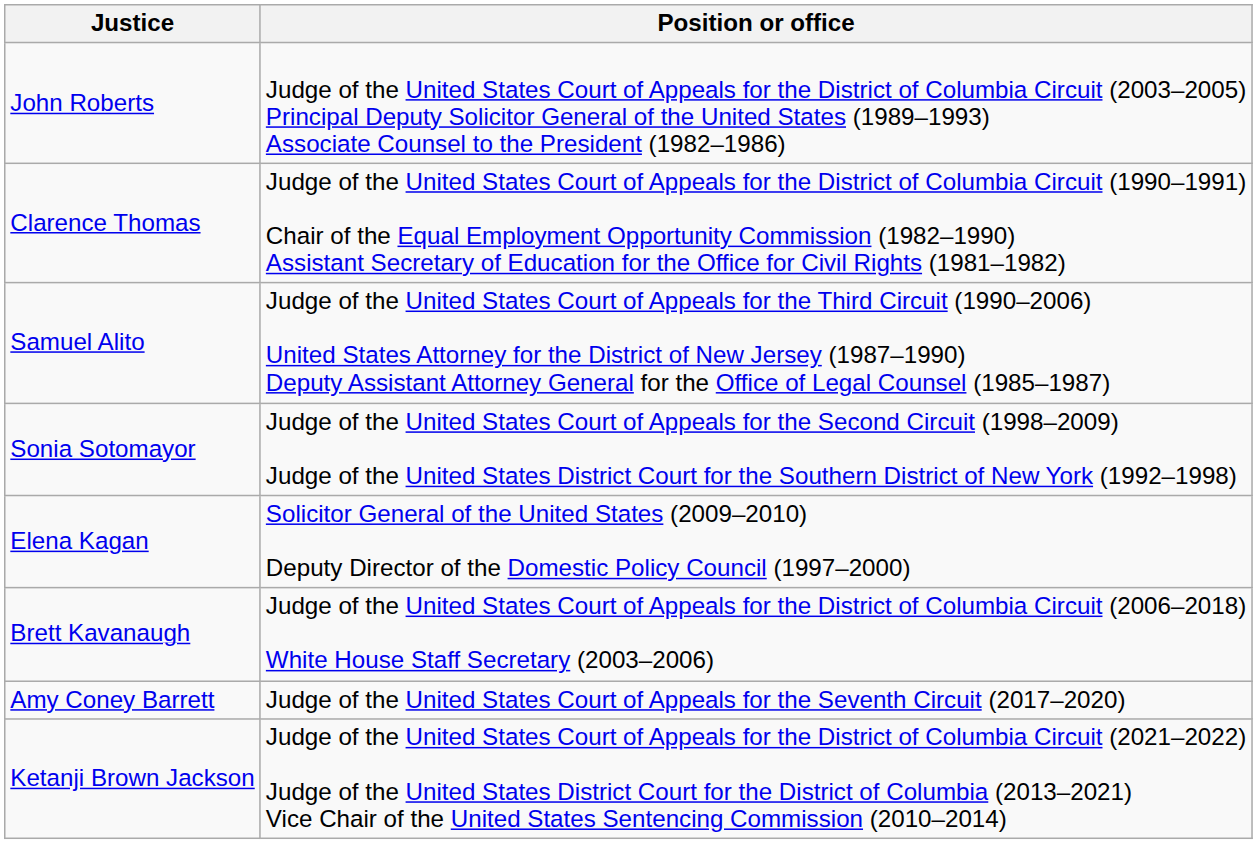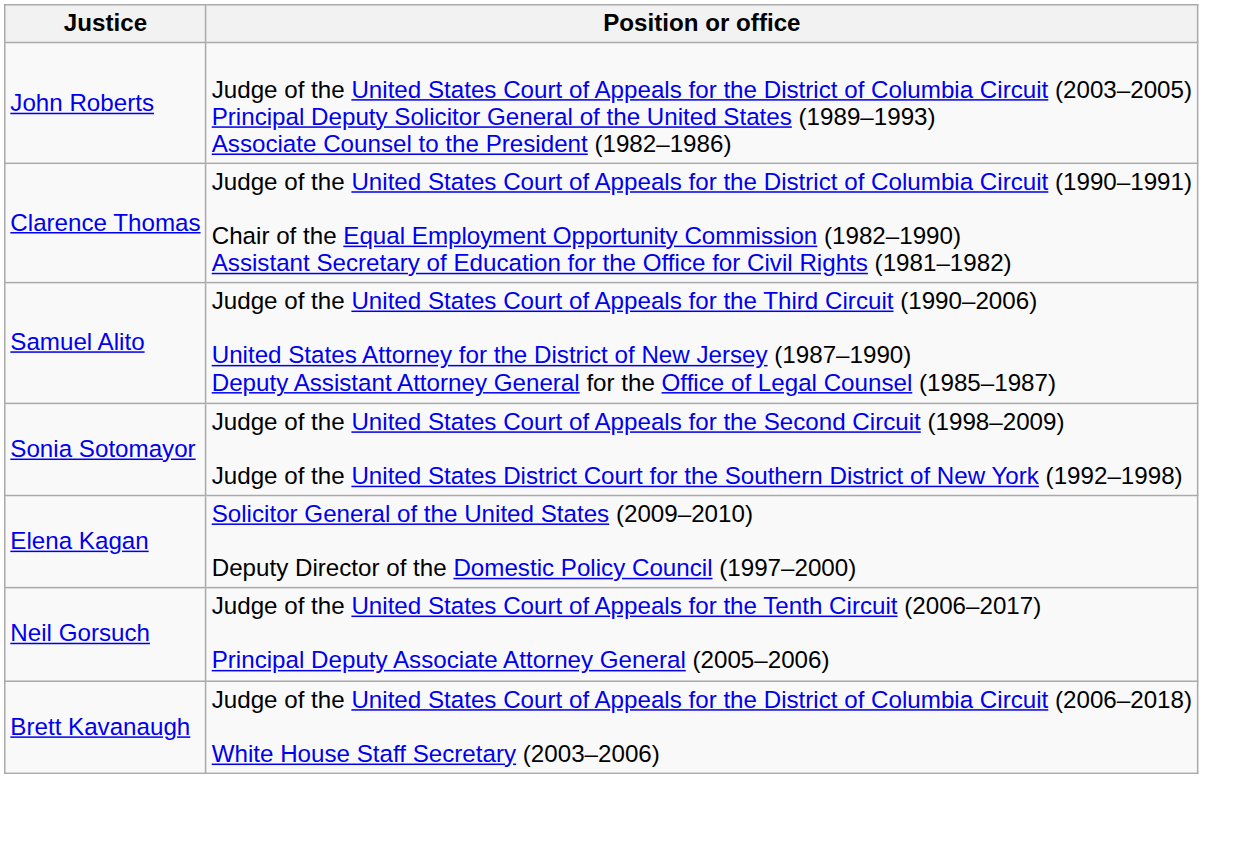+ row: (80, 634)
- row: (112, 699)
- row: (133, 778)
